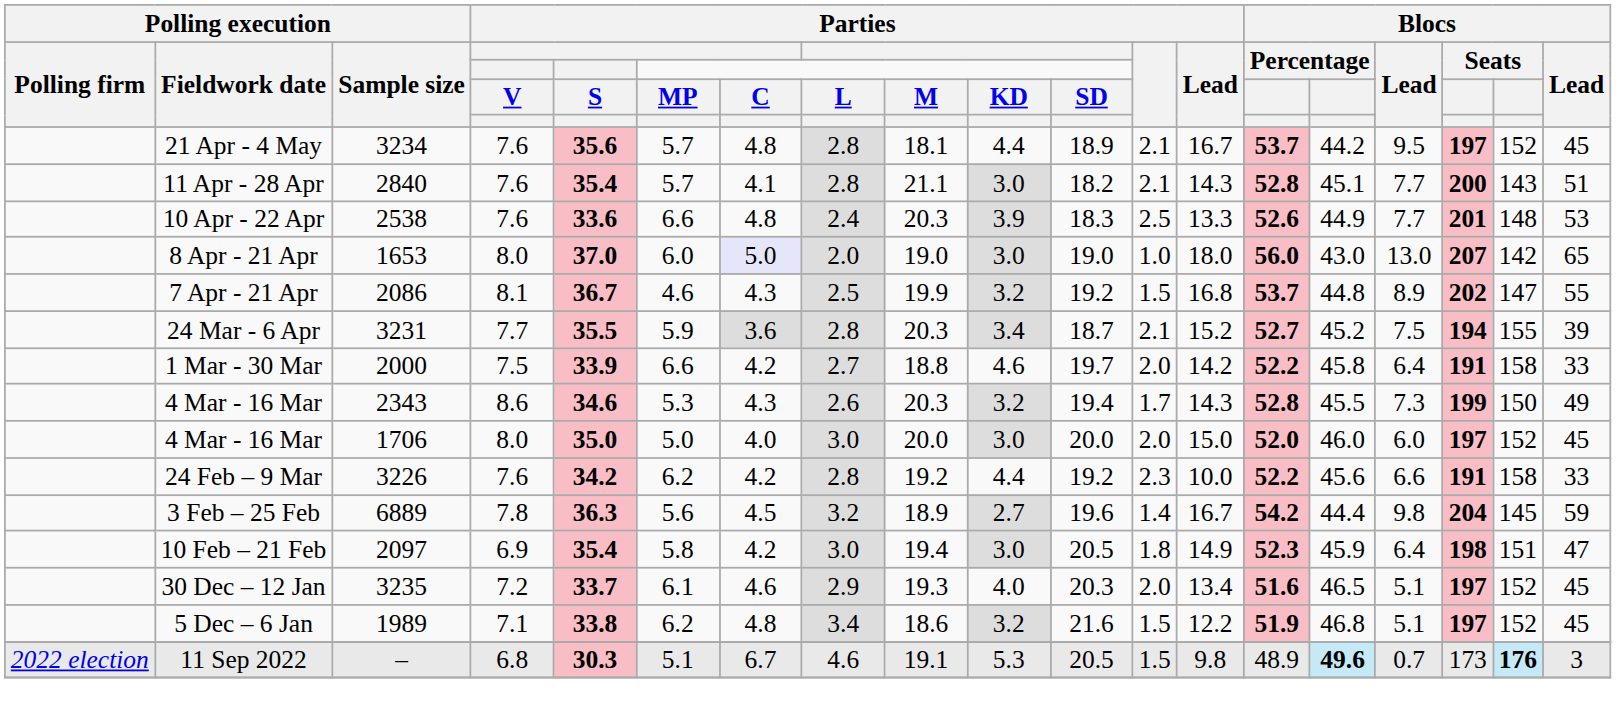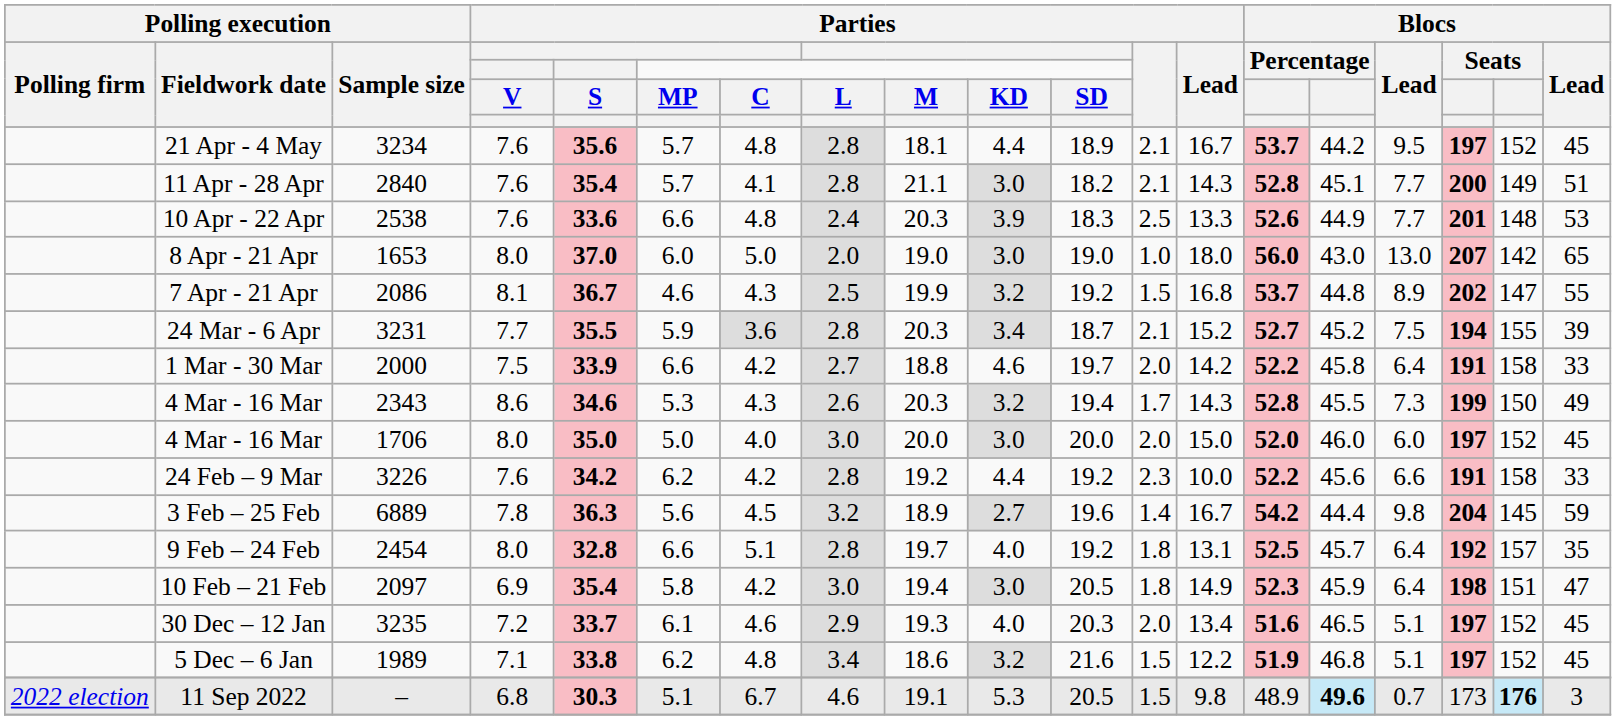(1518, 182) 143 -> (1518, 182) 149
(761, 256) lavender background -> (761, 256) no background
+ row: (244, 550)
